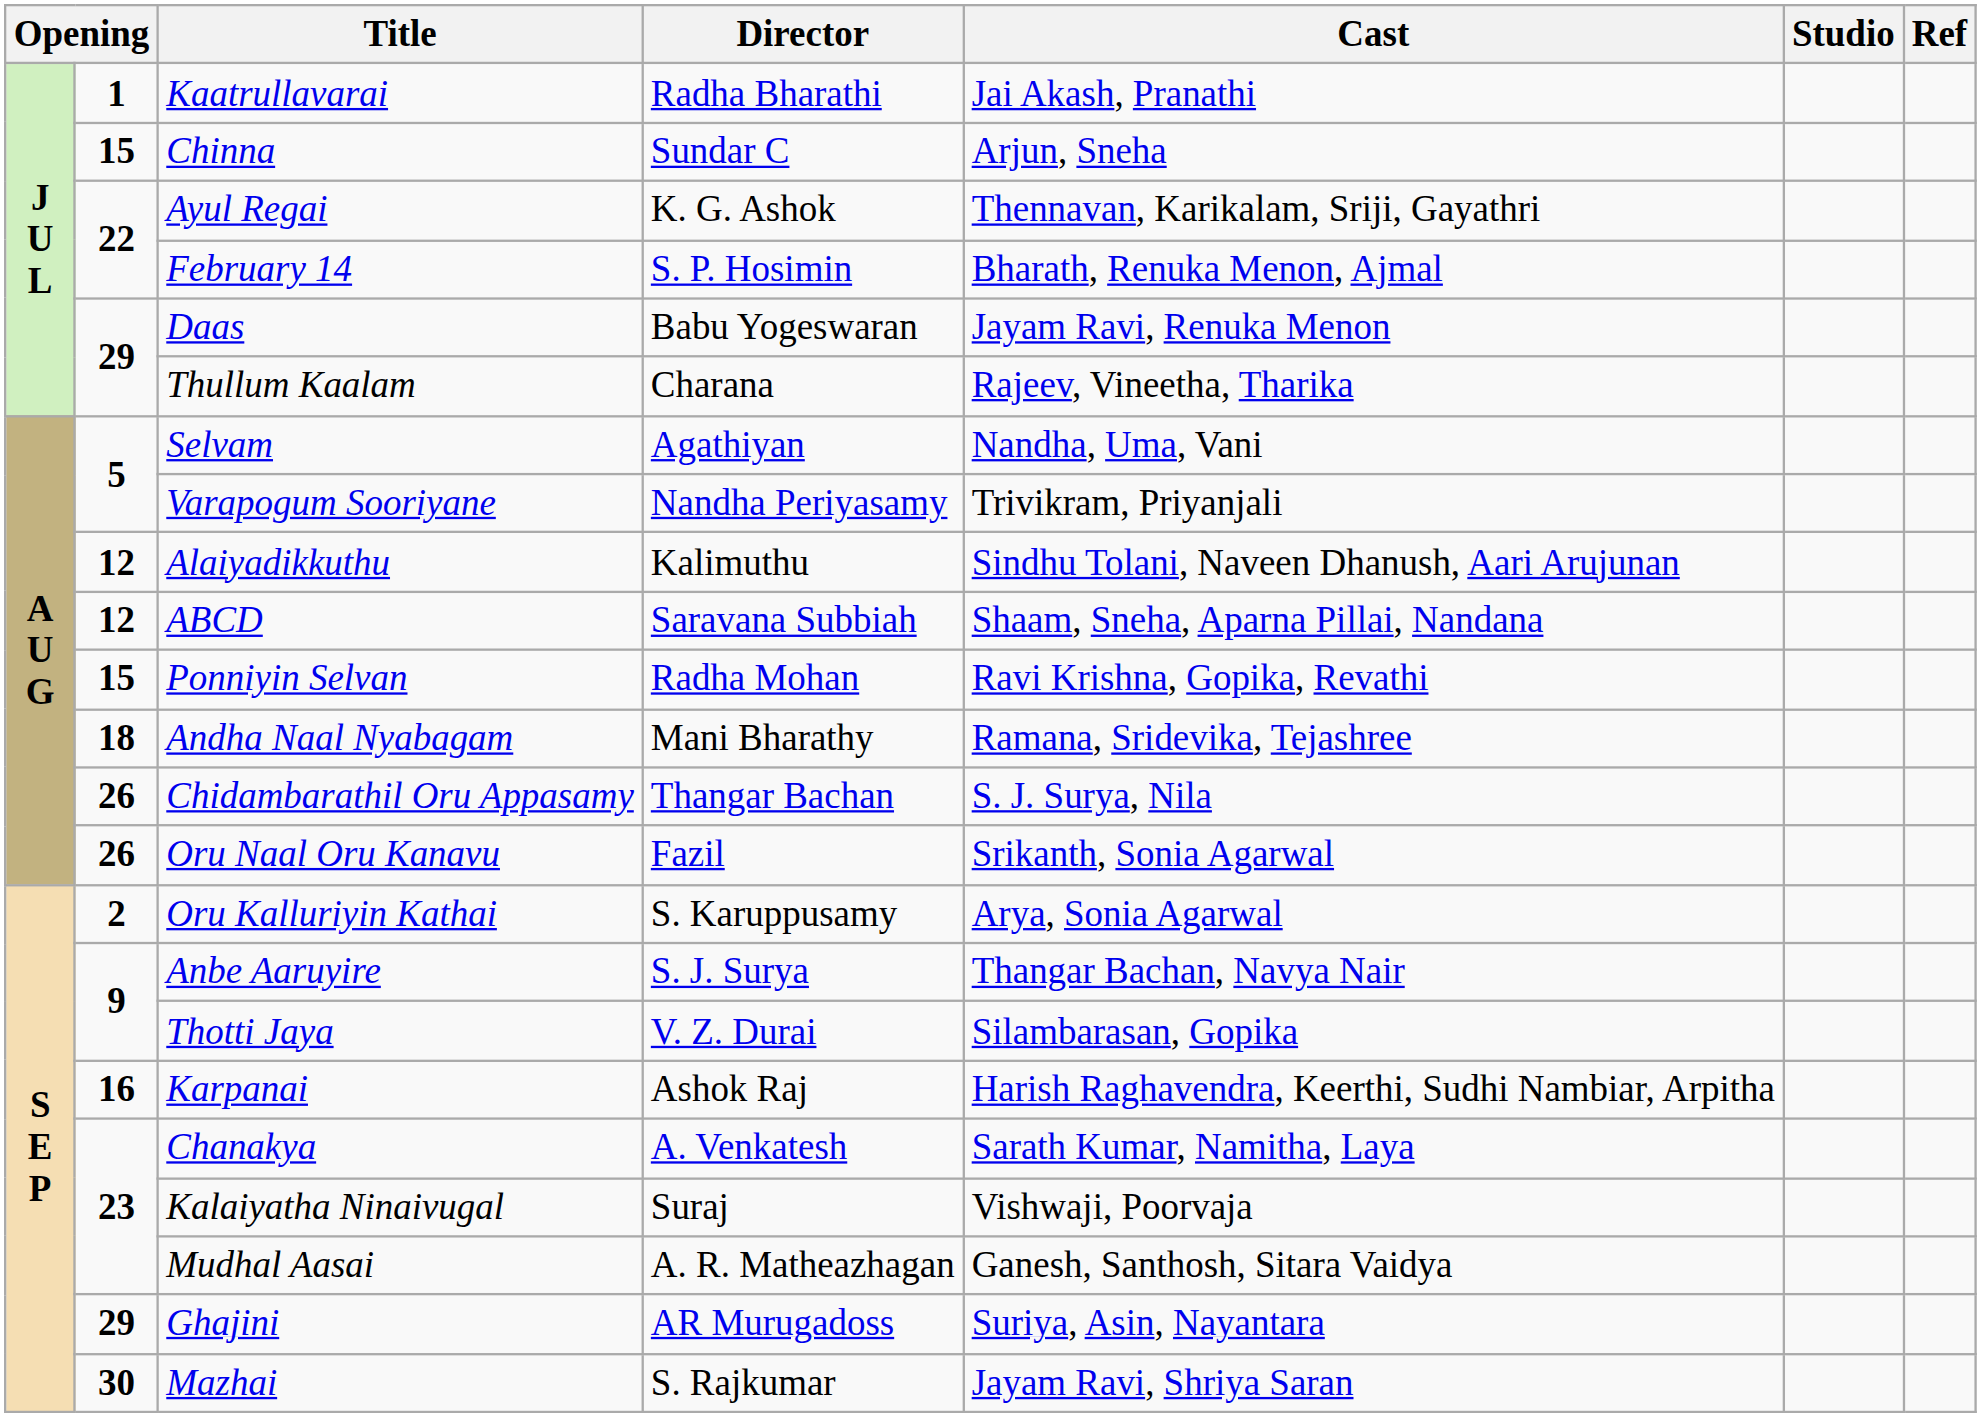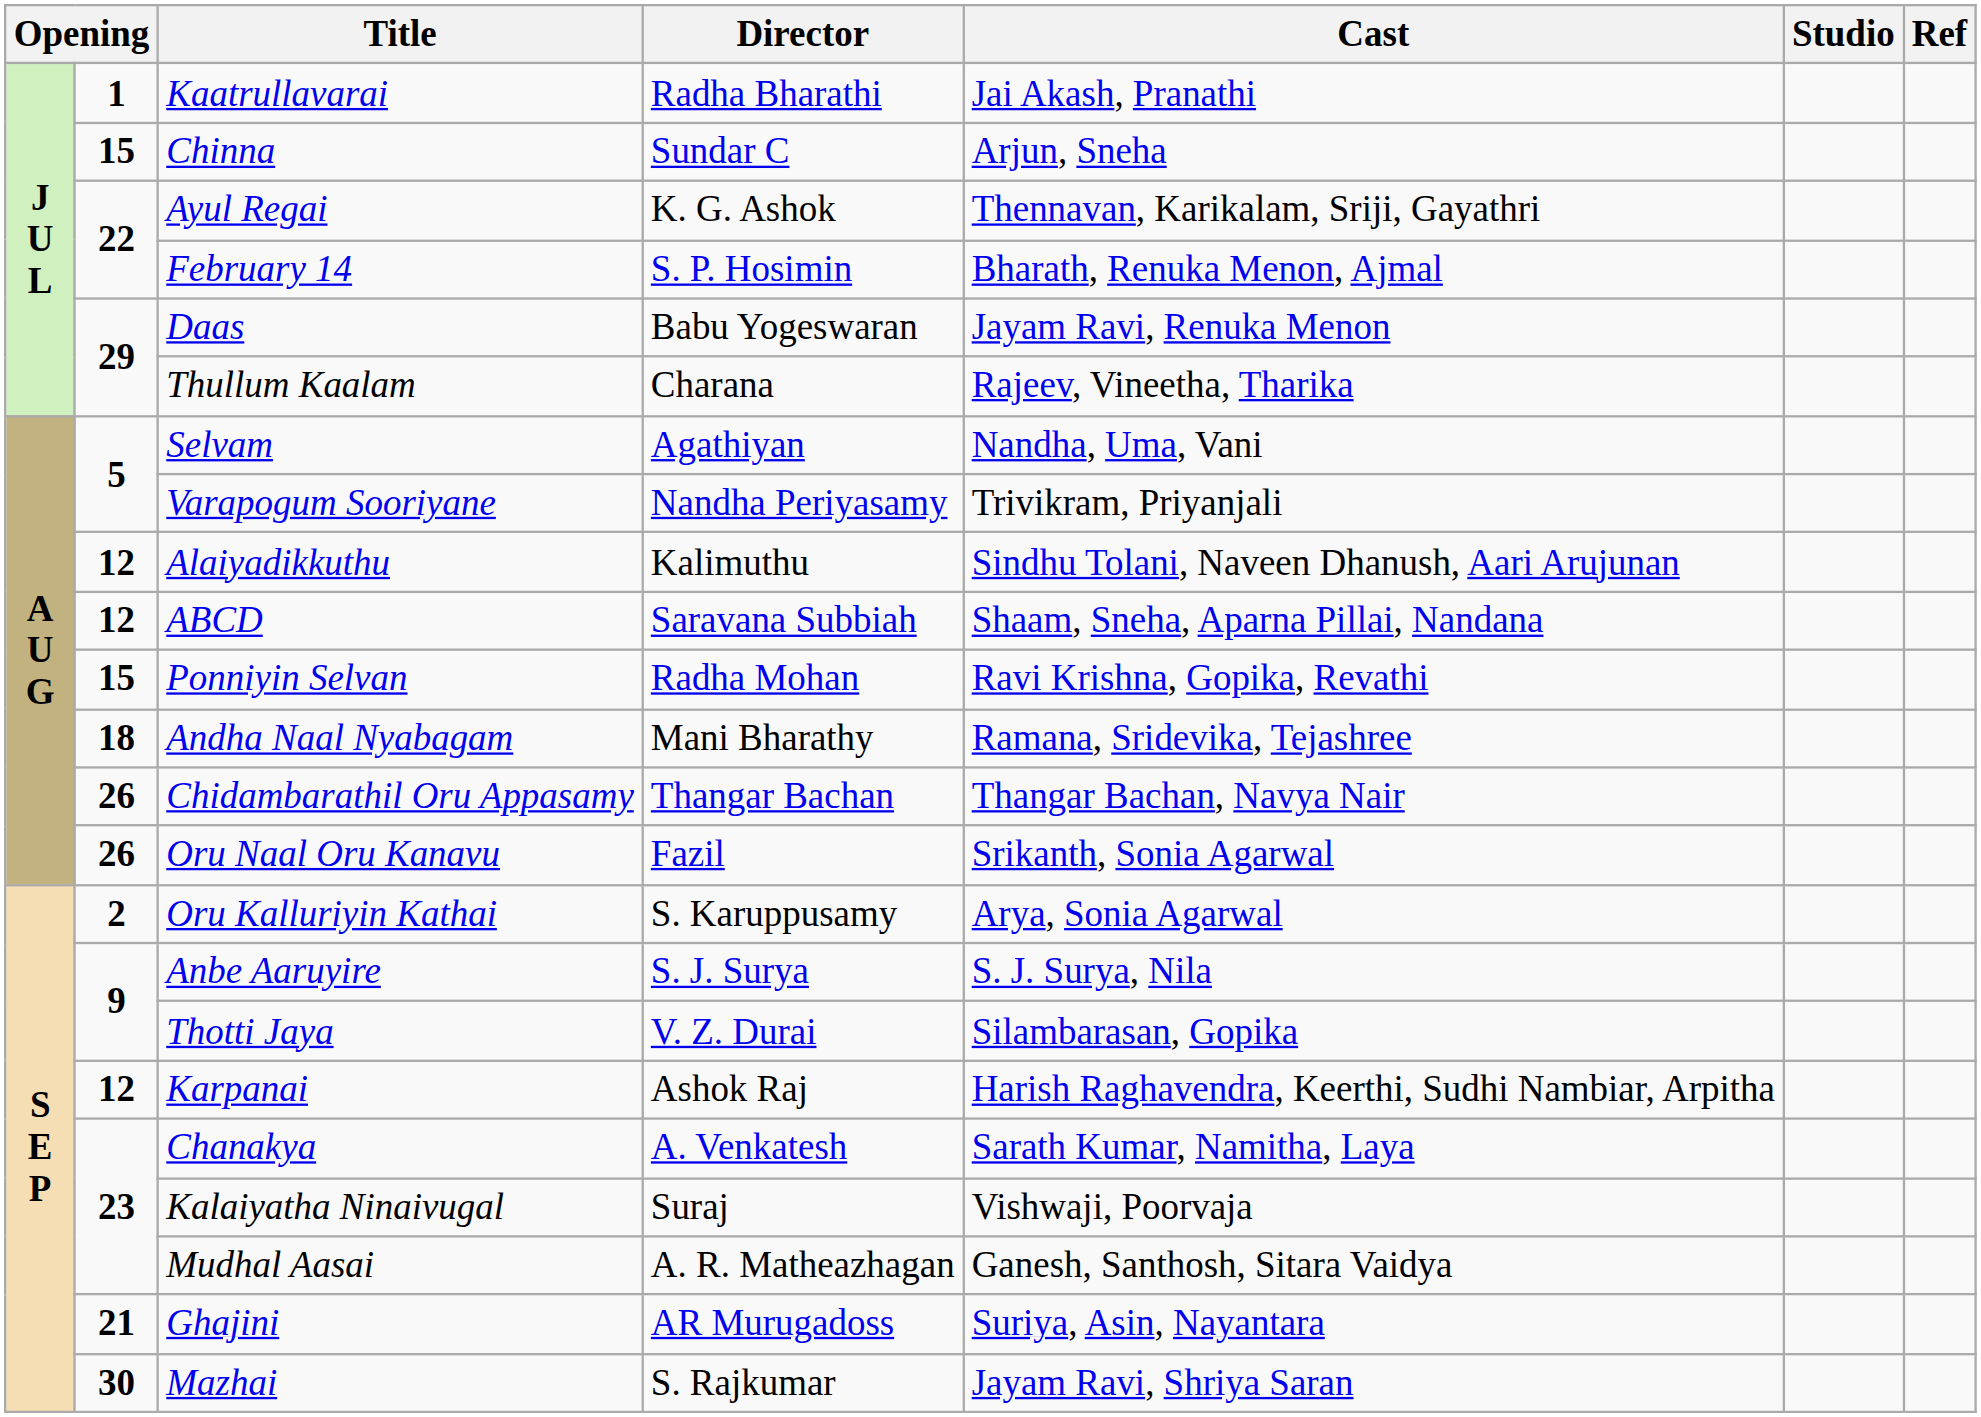(1092, 795) S. J. Surya, Nila -> (1188, 795) Thangar Bachan, Navya Nair
(1188, 971) Thangar Bachan, Navya Nair -> (1092, 971) S. J. Surya, Nila
(116, 1088) 16 -> (116, 1088) 12
(116, 1323) 29 -> (116, 1323) 21
